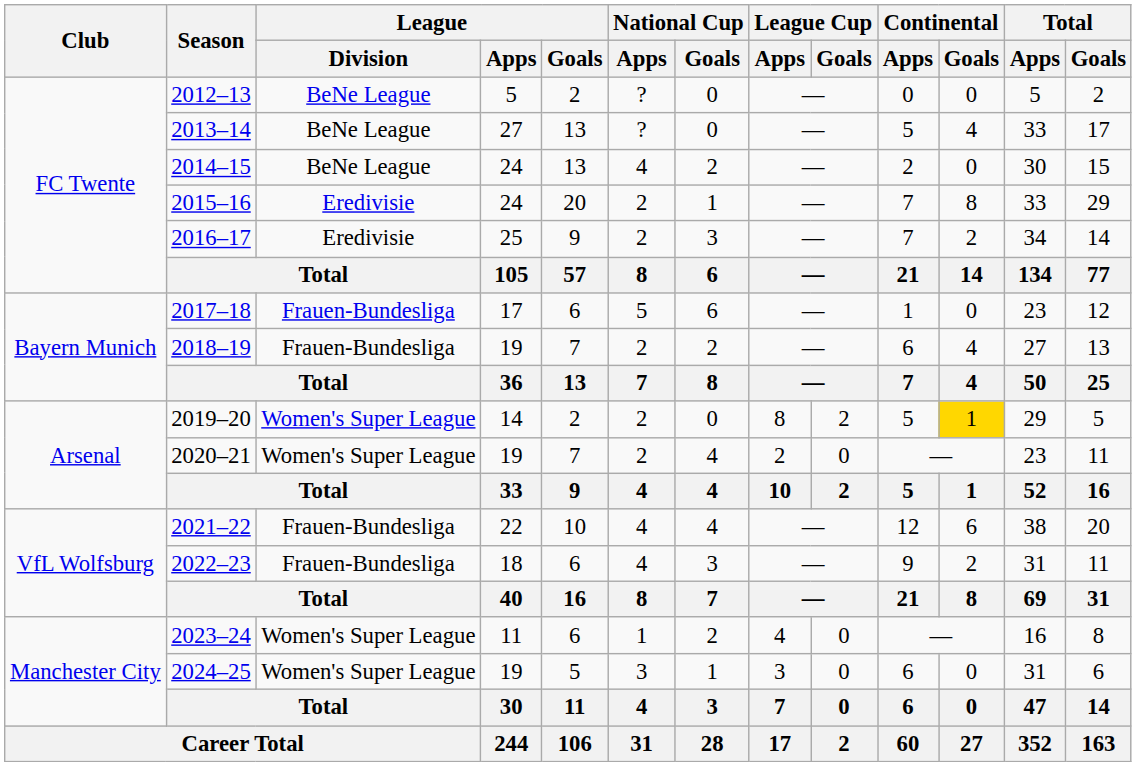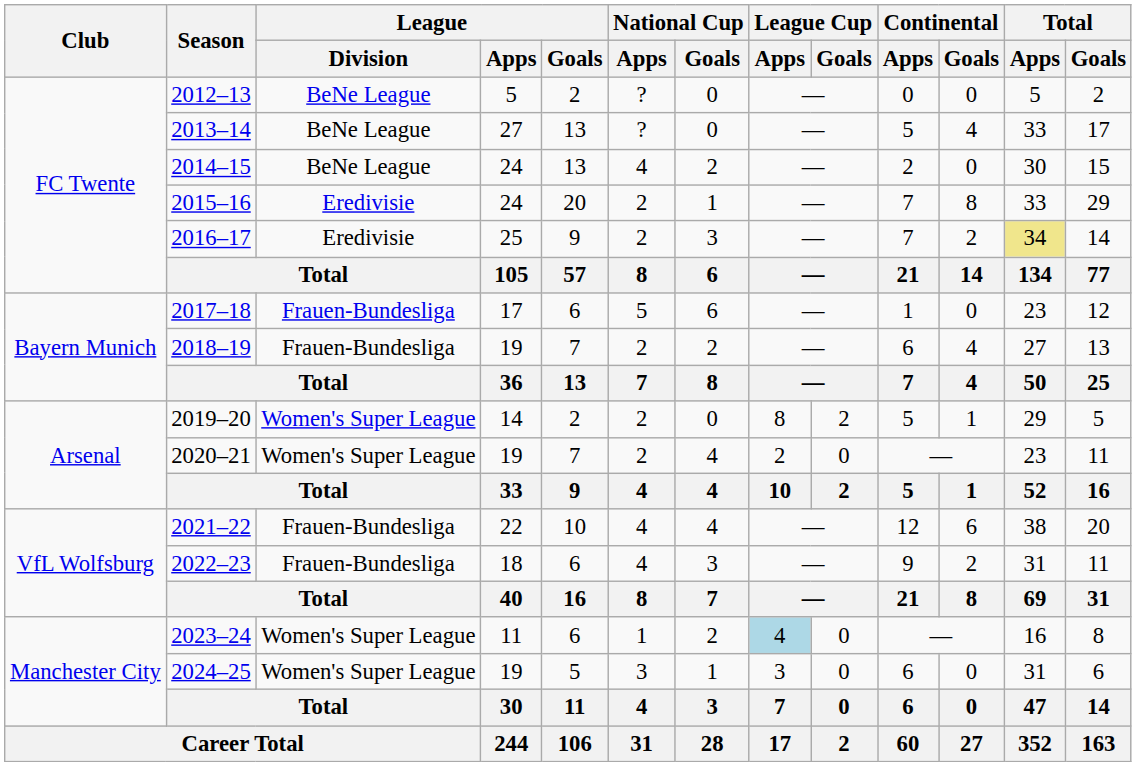(1035, 238) no background -> (1035, 238) khaki background
(971, 418) gold background -> (971, 418) no background
(780, 635) no background -> (780, 635) lightblue background
